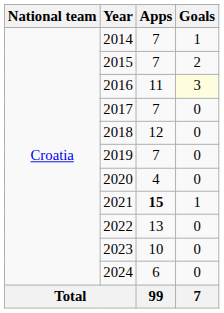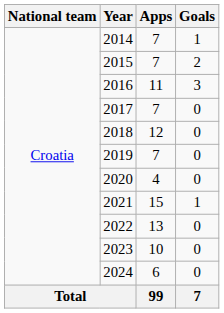(197, 86) lightyellow background -> (197, 86) no background
(156, 202) bold -> (156, 202) normal
